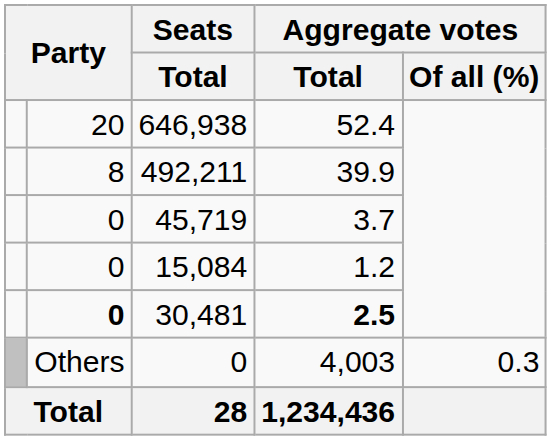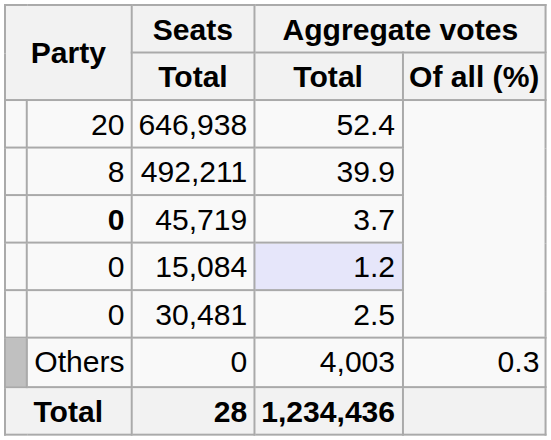(116, 220) normal -> (116, 220) bold
(374, 267) no background -> (374, 267) lavender background
(116, 315) bold -> (116, 315) normal
(374, 315) bold -> (374, 315) normal
